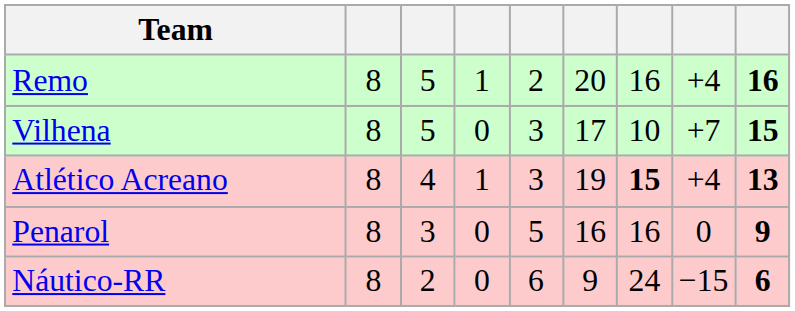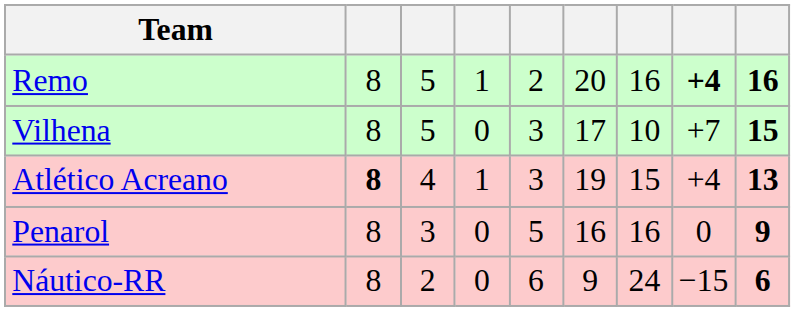(704, 79) normal -> (704, 79) bold
(373, 180) normal -> (373, 180) bold
(644, 180) bold -> (644, 180) normal
